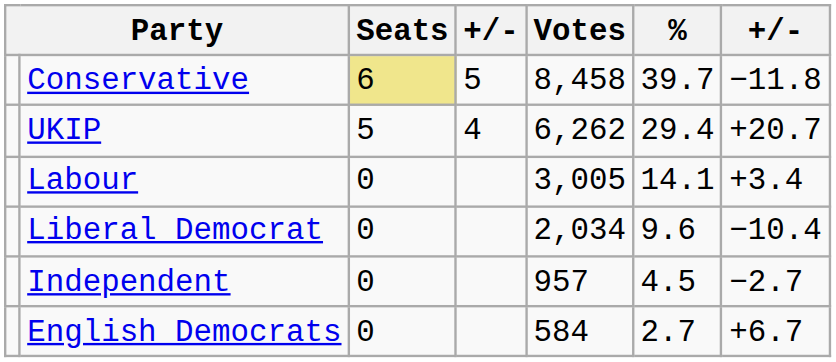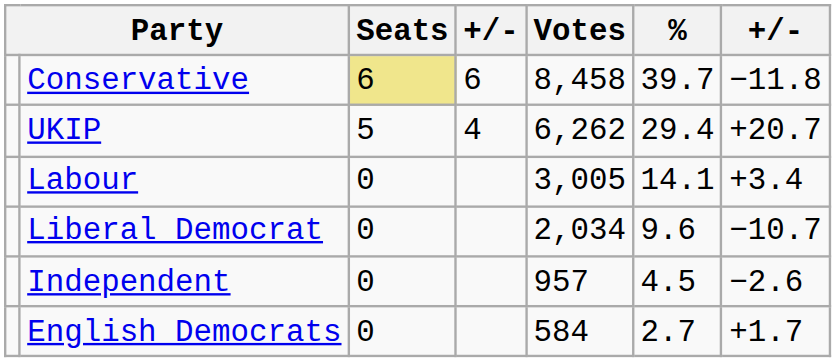(473, 81) 5 -> (473, 81) 6
(775, 231) −10.4 -> (775, 231) −10.7
(766, 281) −2.7 -> (766, 281) −2.6
(766, 332) +6.7 -> (766, 332) +1.7
